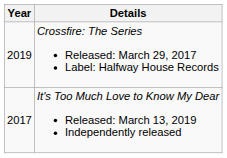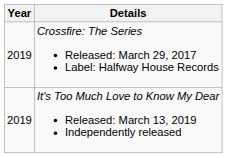(19, 120) 2017 -> (19, 120) 2019
